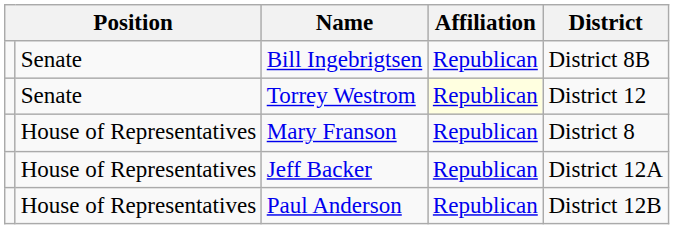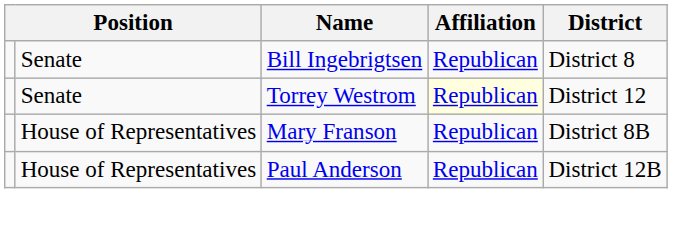(599, 59) District 8B -> (592, 59) District 8
(592, 132) District 8 -> (599, 132) District 8B
- row: (319, 168)
